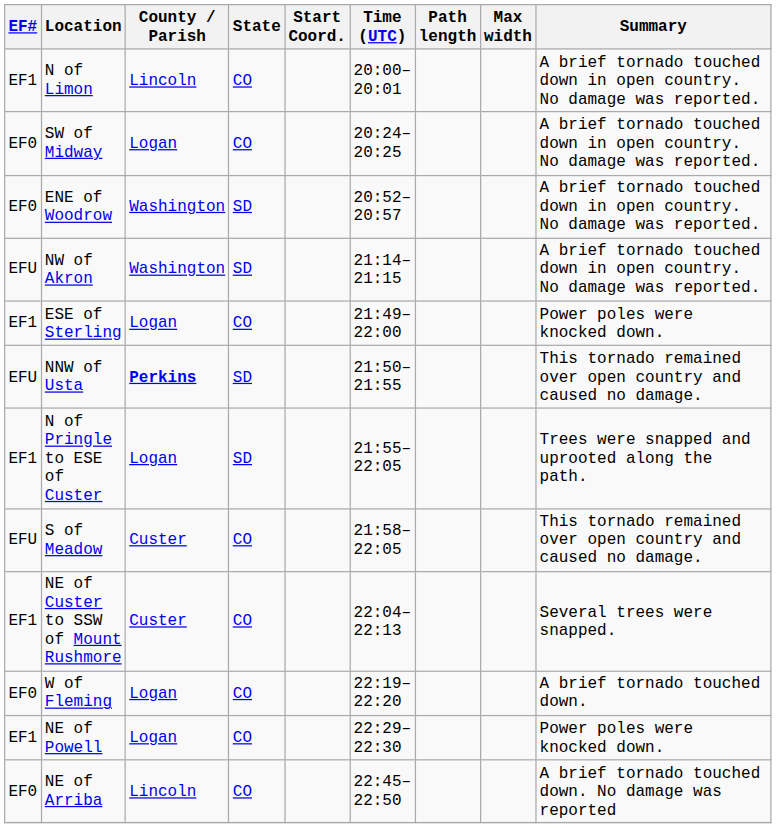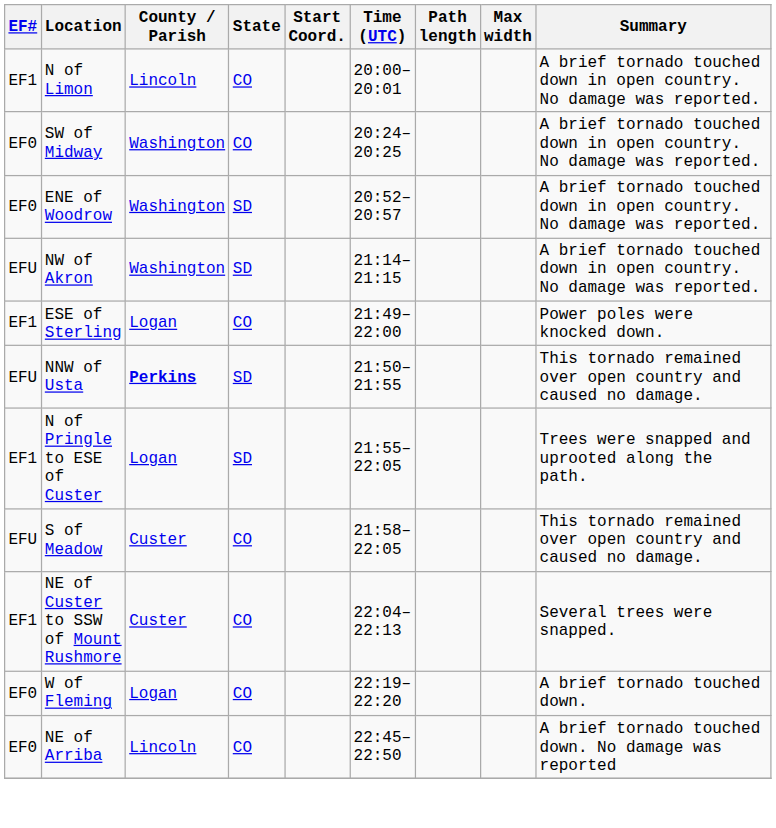(153, 144) Logan -> (177, 144) Washington
- row: (74, 738)
